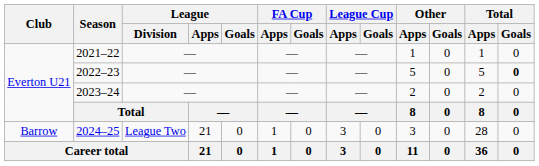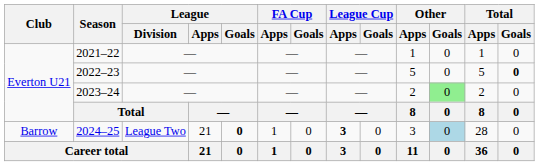(447, 92) no background -> (447, 92) lightgreen background
(240, 131) normal -> (240, 131) bold
(343, 131) normal -> (343, 131) bold
(447, 131) no background -> (447, 131) lightblue background
